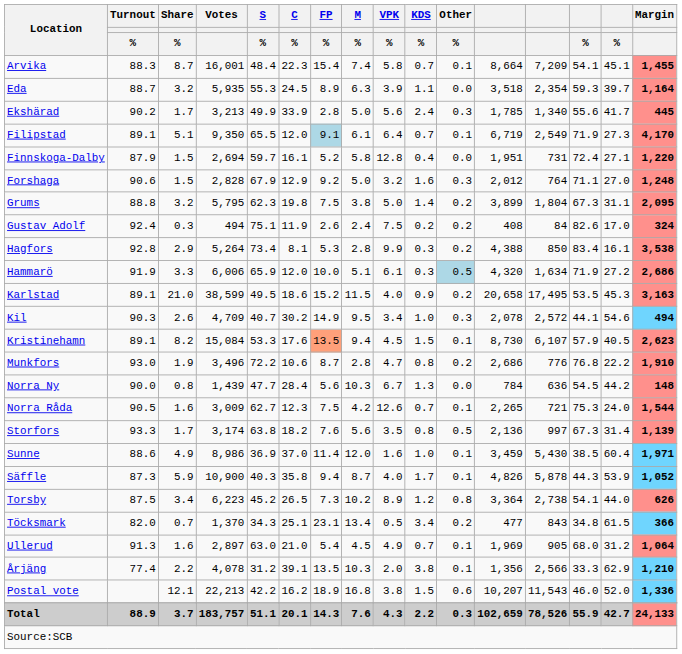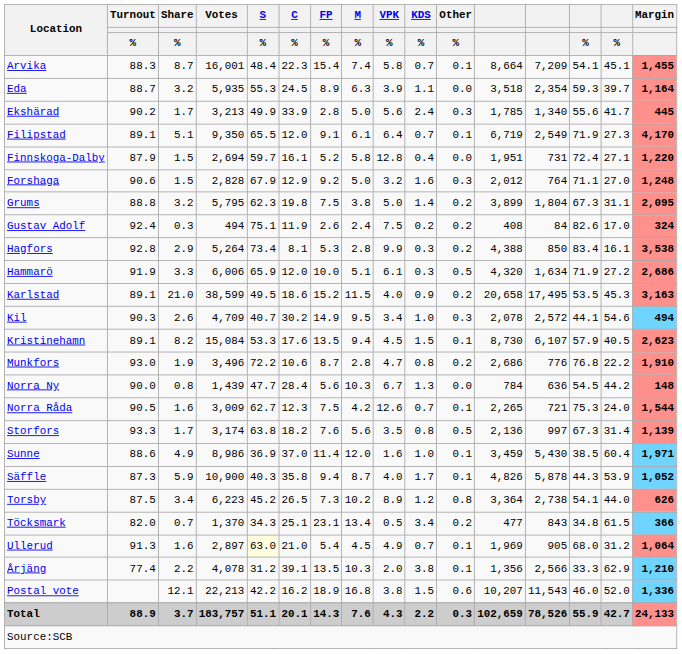(329, 136) lightblue background -> (329, 136) no background
(462, 272) lightblue background -> (462, 272) no background
(326, 341) lightsalmon background -> (326, 341) no background
(263, 546) no background -> (263, 546) lightyellow background
